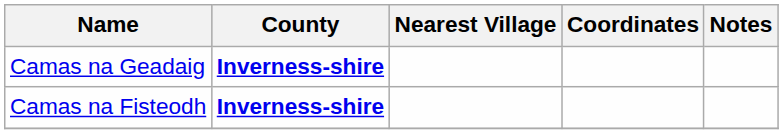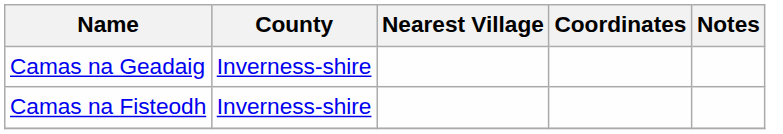(300, 65) bold -> (294, 65) normal
(300, 107) bold -> (294, 107) normal
